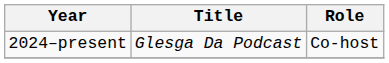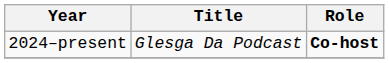(345, 45) normal -> (345, 45) bold
